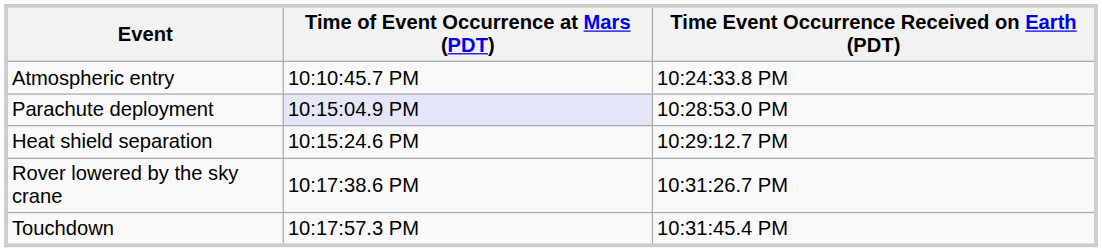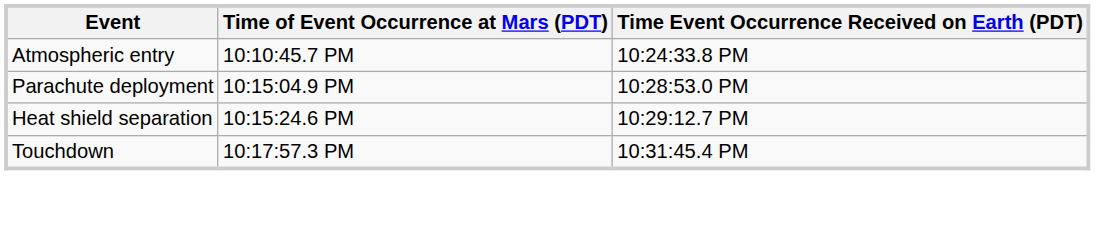(353, 109) lavender background -> (289, 86) no background
- row: (125, 184)
